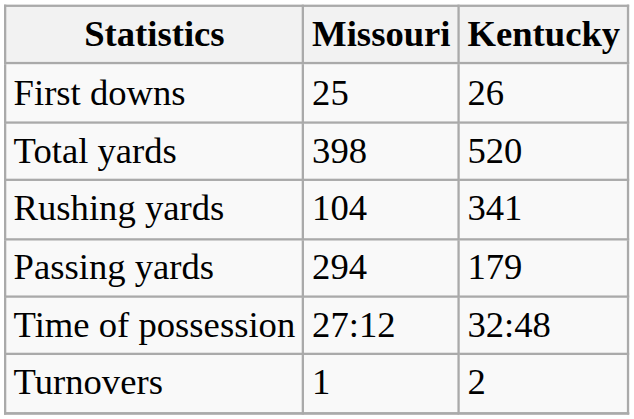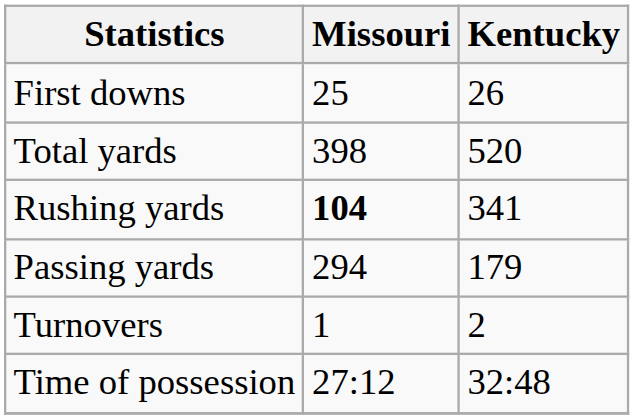(340, 208) normal -> (340, 208) bold
rows swapped: (88, 382) <-> (154, 324)
